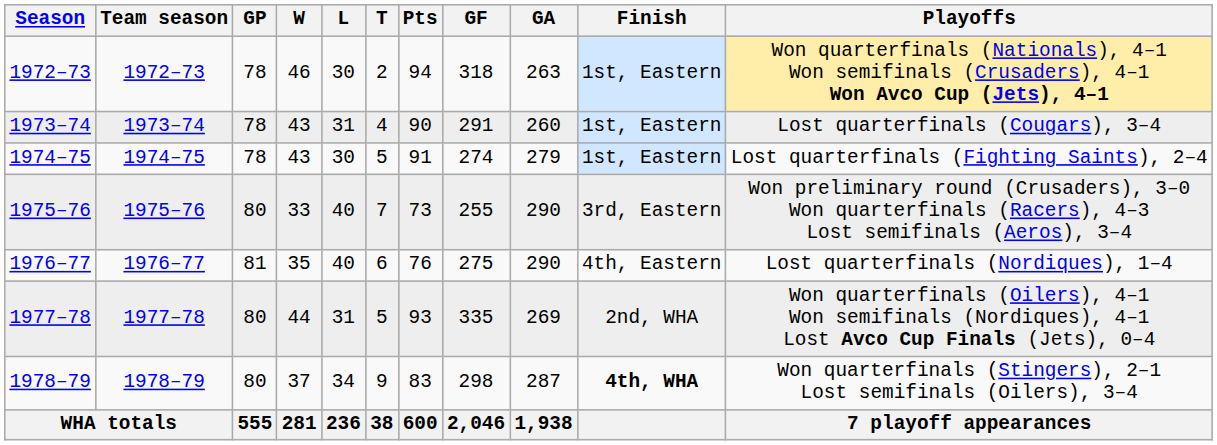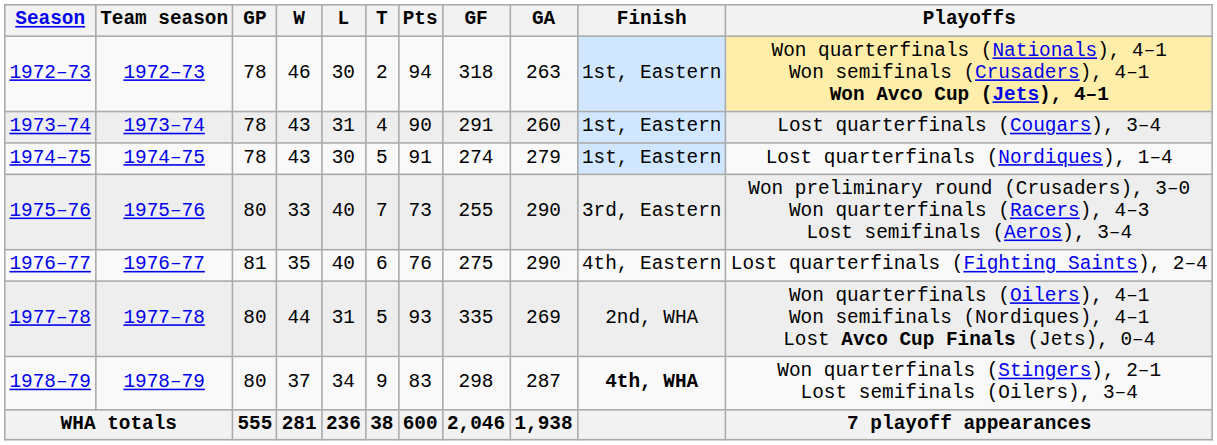(969, 159) Lost quarterfinals (Fighting Saints), 2–4 -> (969, 159) Lost quarterfinals (Nordiques), 1–4
(969, 265) Lost quarterfinals (Nordiques), 1–4 -> (969, 265) Lost quarterfinals (Fighting Saints), 2–4
